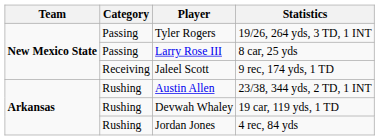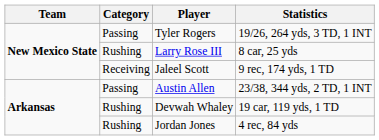(120, 51) Passing -> (122, 51) Rushing
(122, 88) Rushing -> (120, 88) Passing
